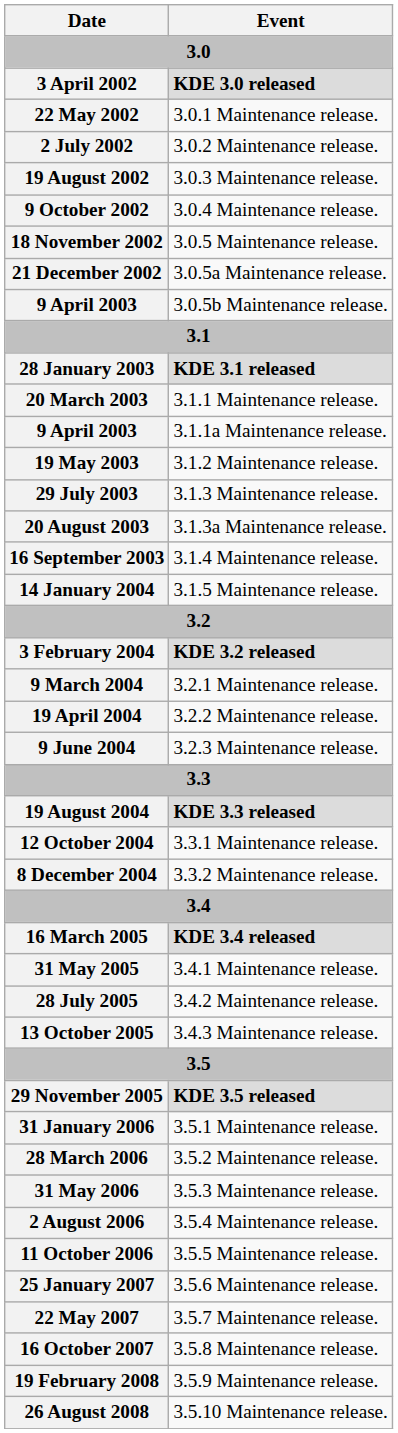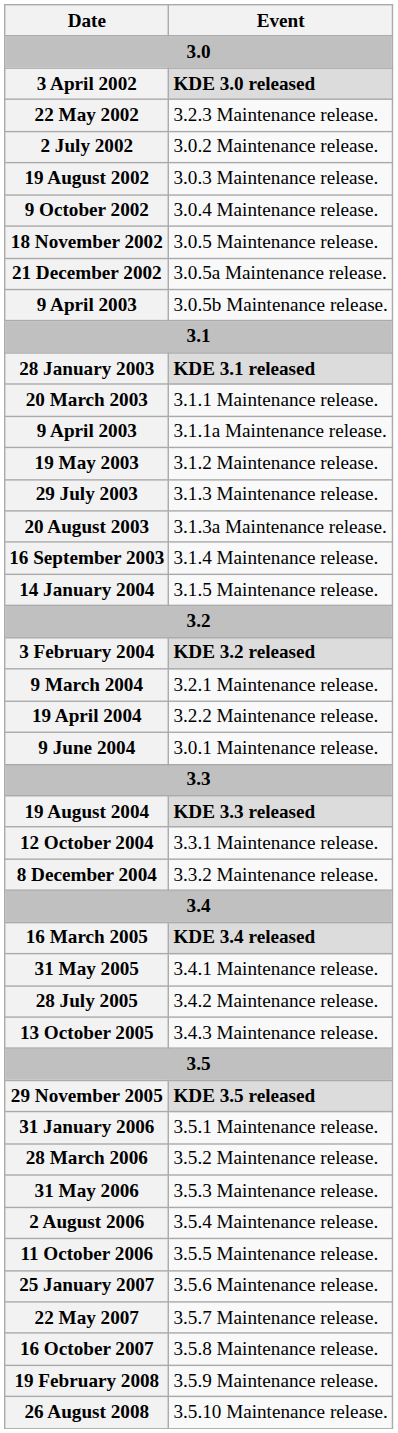(276, 114) 3.0.1 Maintenance release. -> (276, 114) 3.2.3 Maintenance release.
(276, 747) 3.2.3 Maintenance release. -> (276, 747) 3.0.1 Maintenance release.
